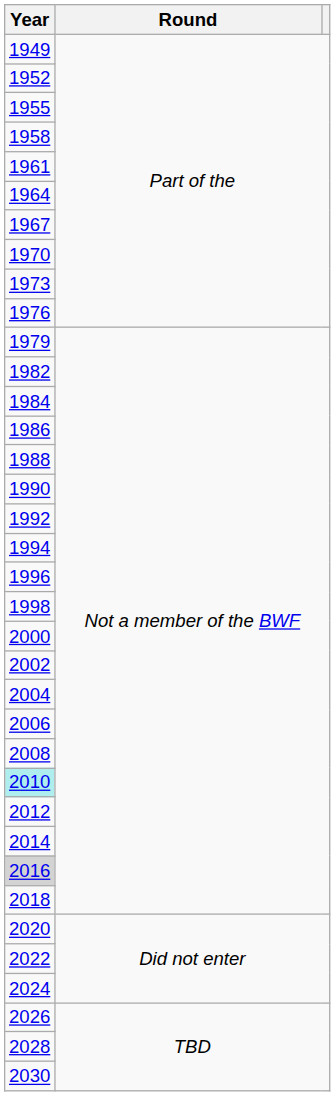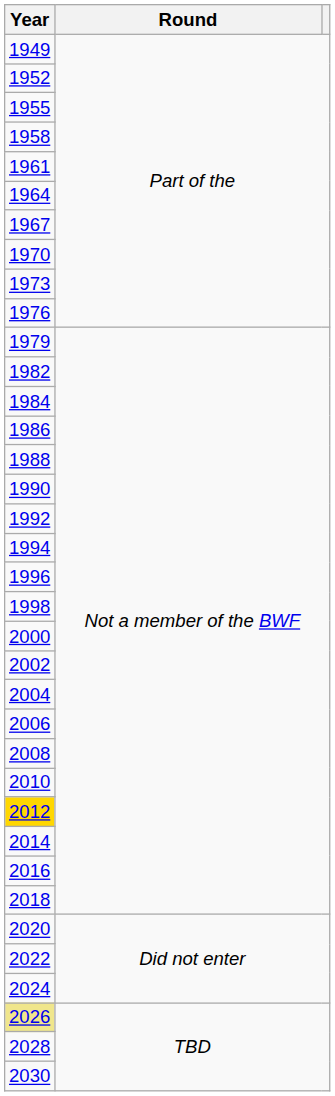(30, 783) paleturquoise background -> (30, 783) no background
(30, 812) no background -> (30, 812) gold background
(30, 871) lightgrey background -> (30, 871) no background
(30, 1018) no background -> (30, 1018) khaki background
